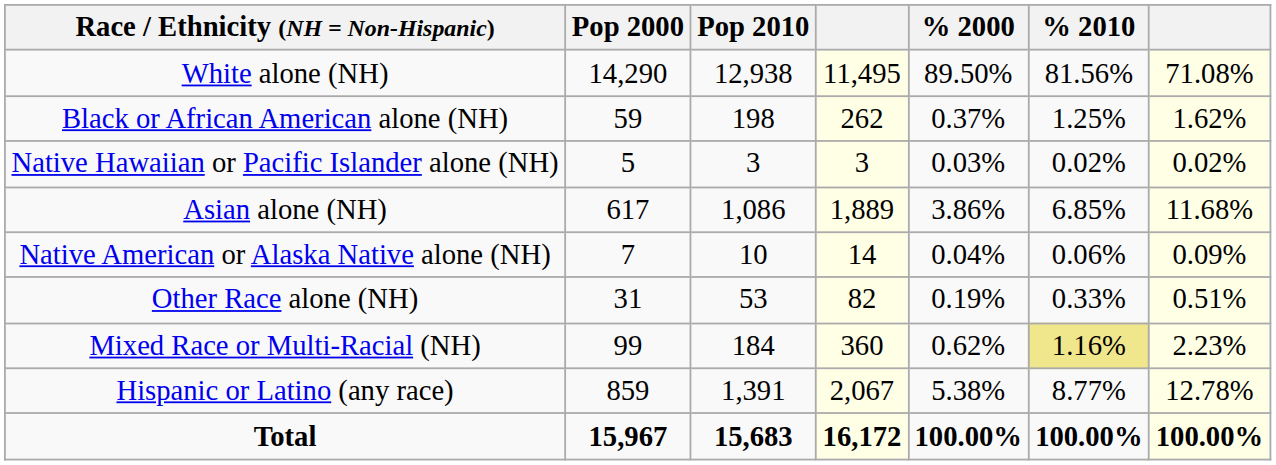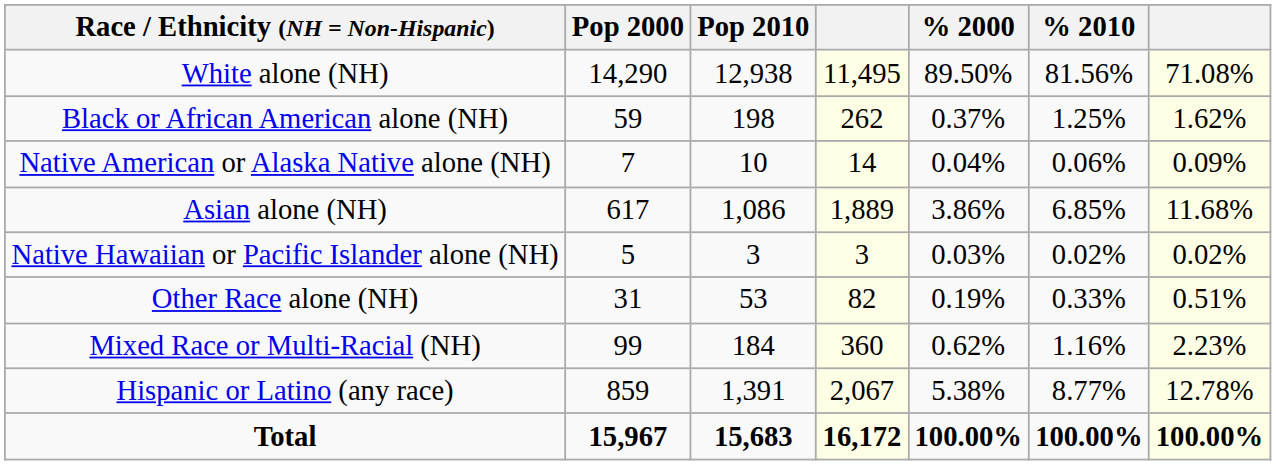rows swapped: (285, 254) <-> (285, 163)
(1089, 345) khaki background -> (1089, 345) no background
